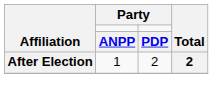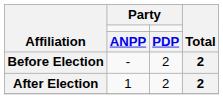+ row: (56, 62)
